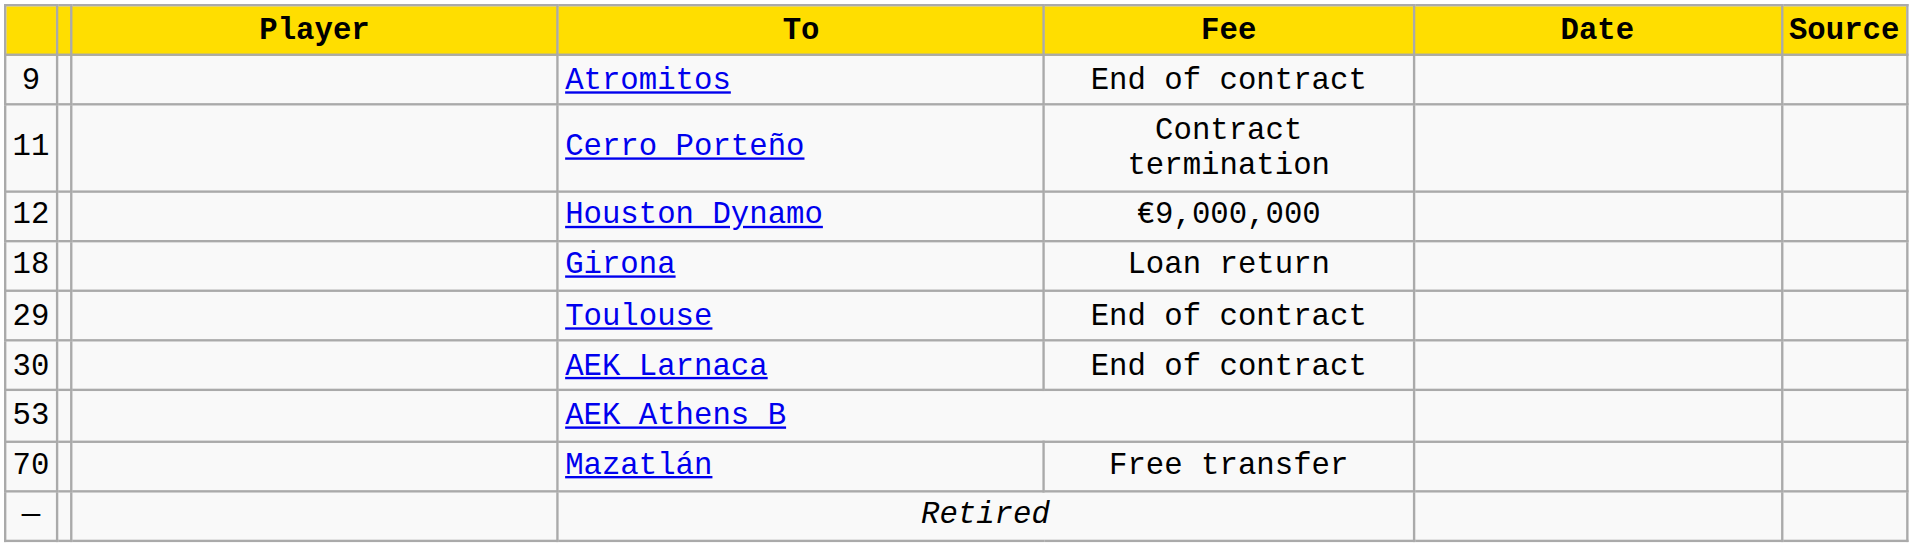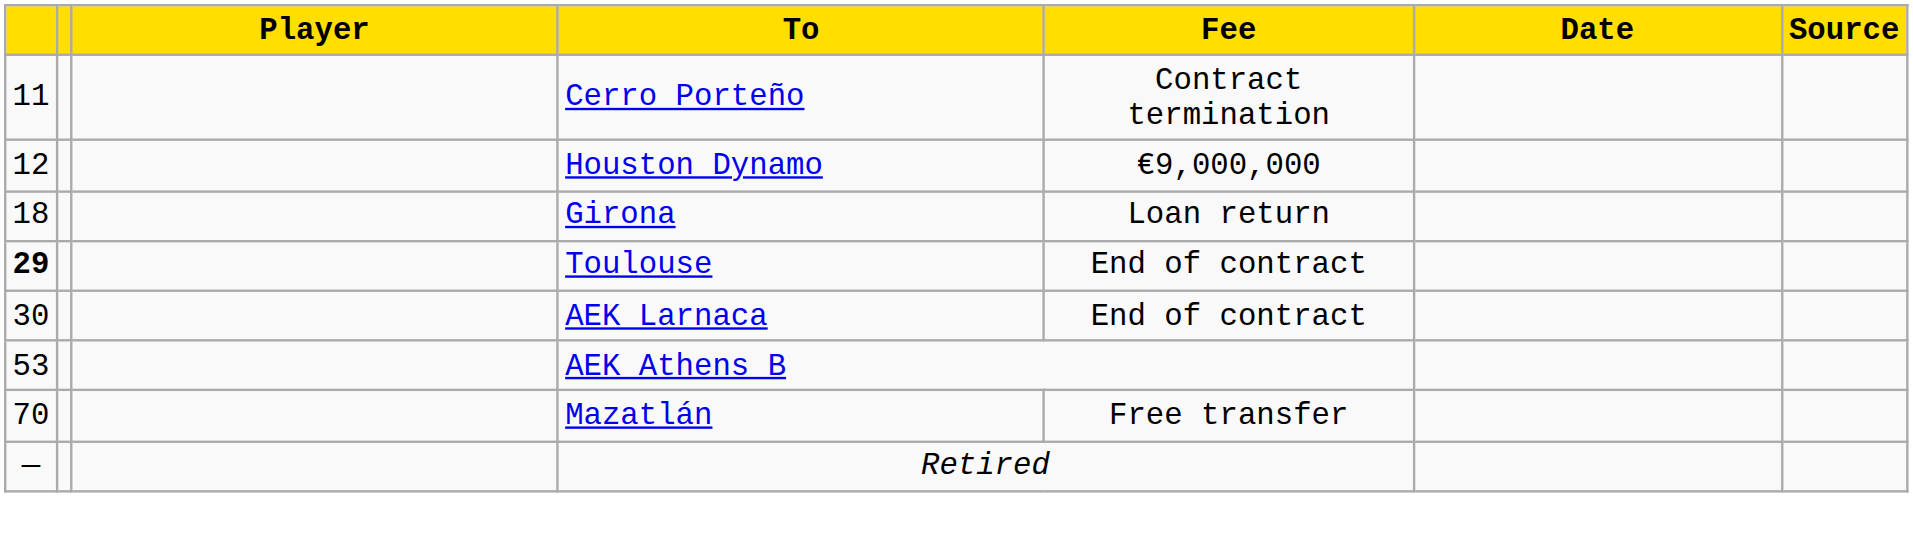- row: (648, 80)
(31, 316) normal -> (31, 266) bold
